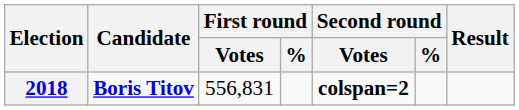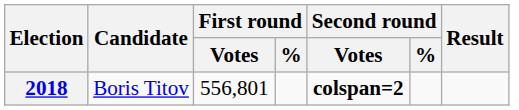(144, 88) bold -> (141, 88) normal
(239, 88) 556,831 -> (234, 88) 556,801
